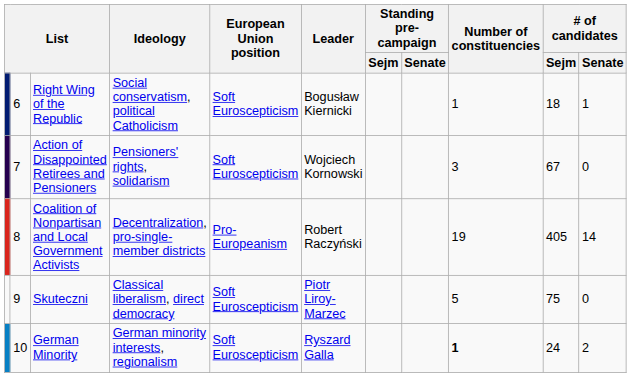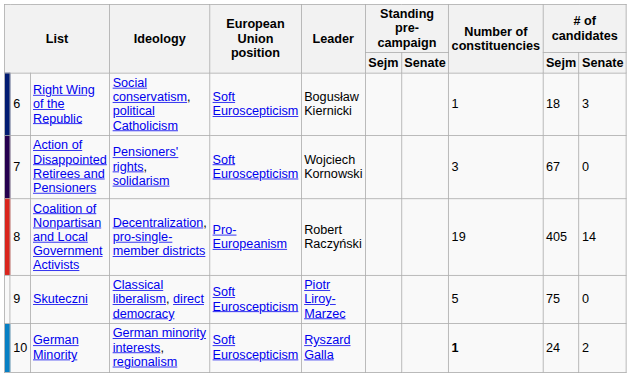(586, 104) 1 -> (586, 104) 3
